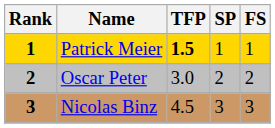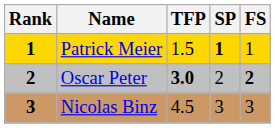(182, 48) bold -> (182, 48) normal
(219, 48) normal -> (219, 48) bold
(182, 78) normal -> (182, 78) bold
(249, 78) normal -> (249, 78) bold
